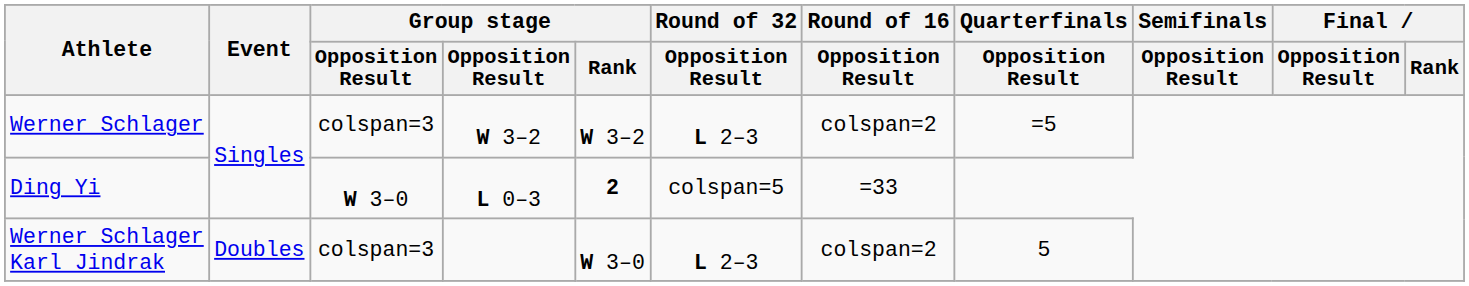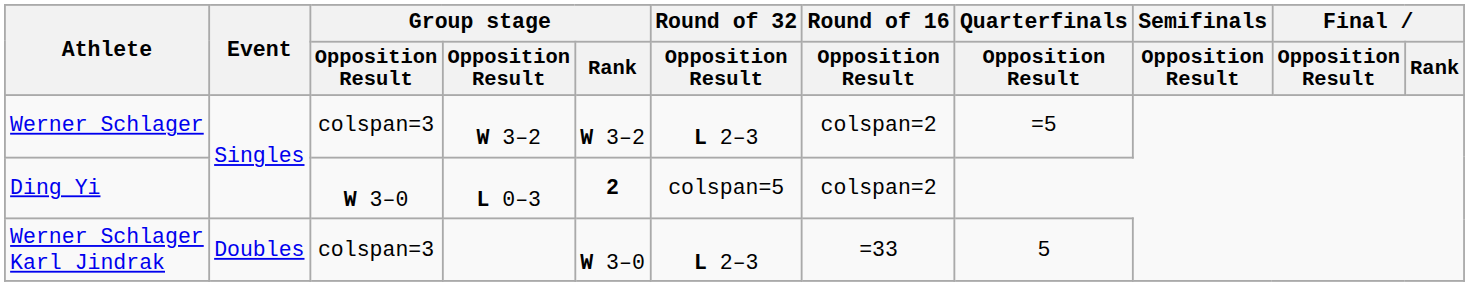(879, 188) =33 -> (879, 188) colspan=2
(879, 250) colspan=2 -> (879, 250) =33
